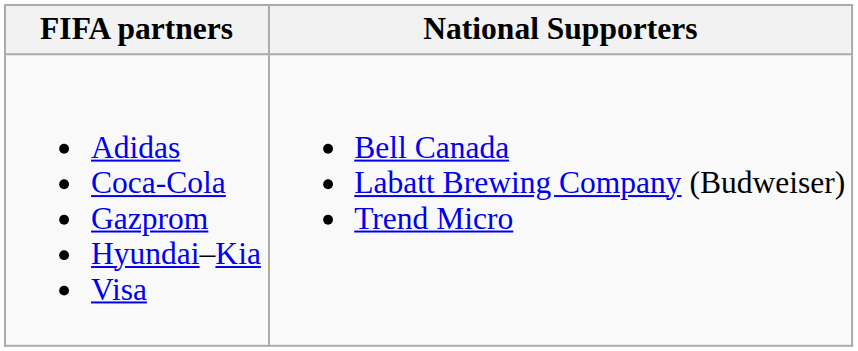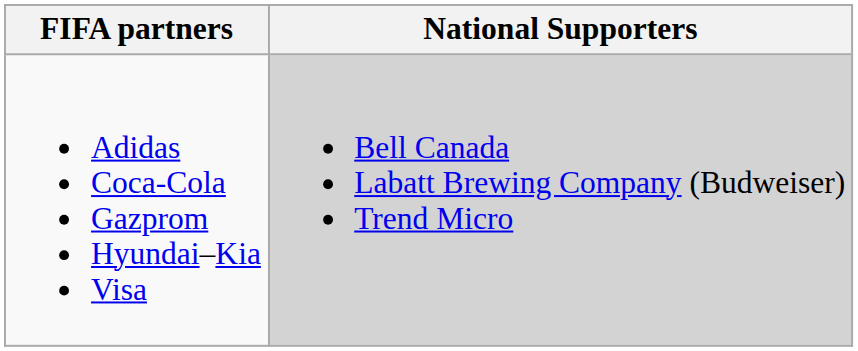(560, 182) no background -> (560, 182) lightgrey background
